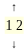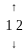(14, 25) lightyellow background -> (14, 25) no background
